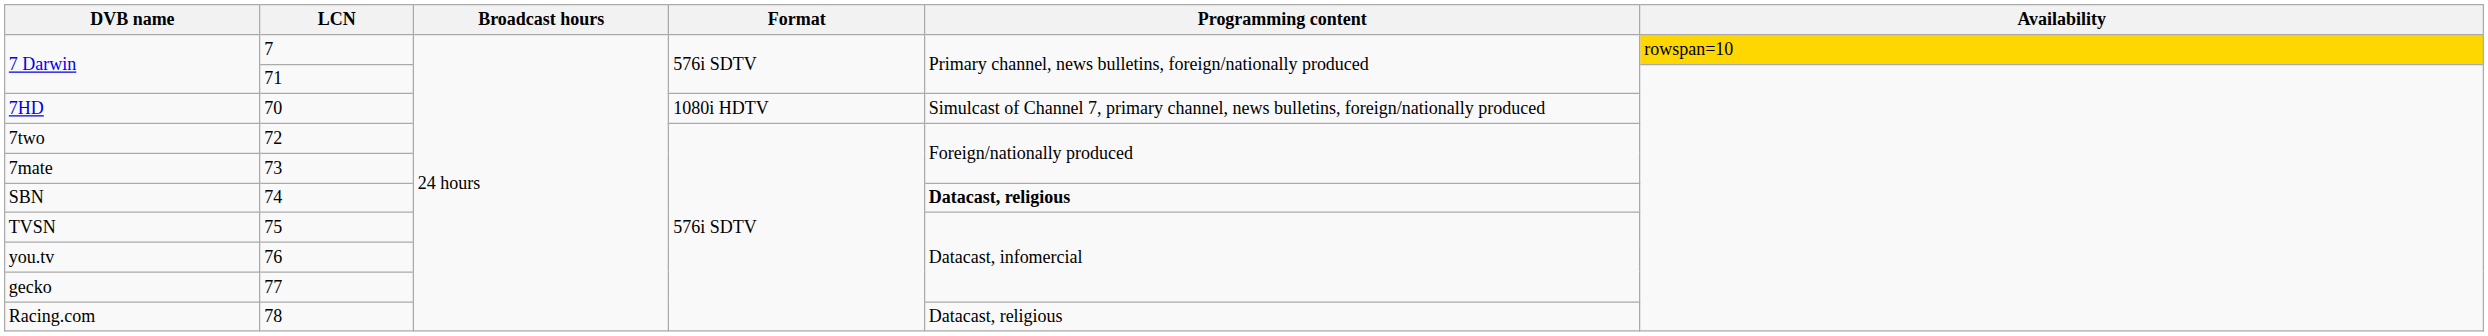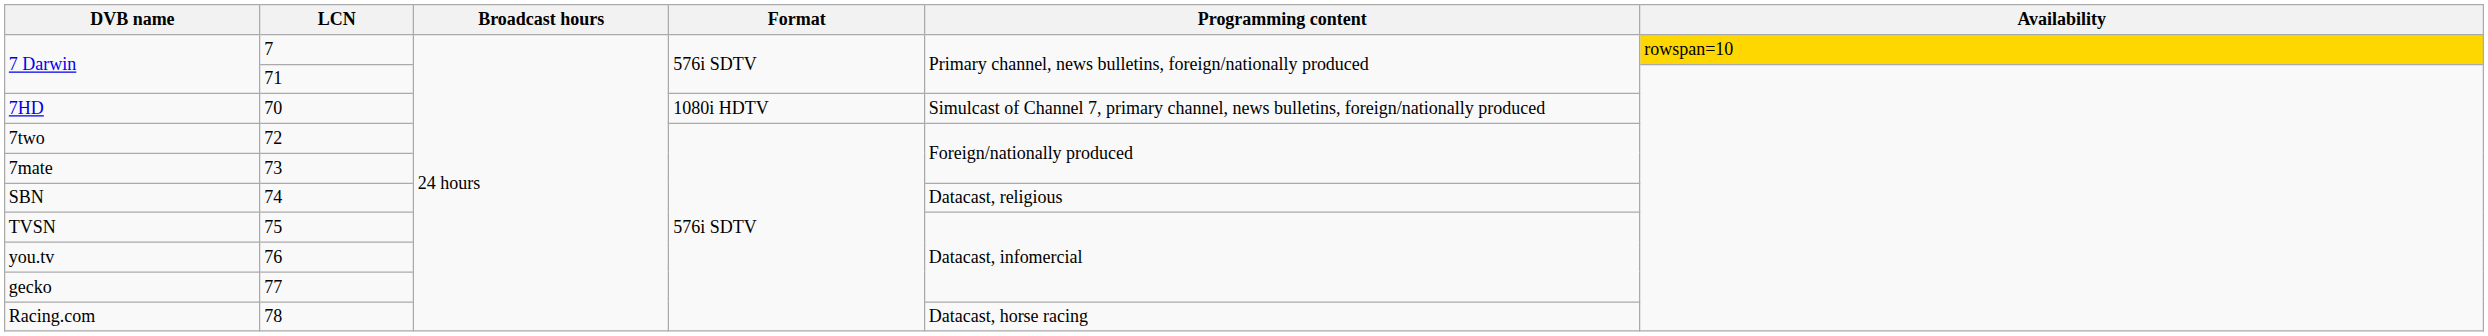(1000, 197) bold -> (996, 197) normal
(996, 316) Datacast, religious -> (1008, 316) Datacast, horse racing
